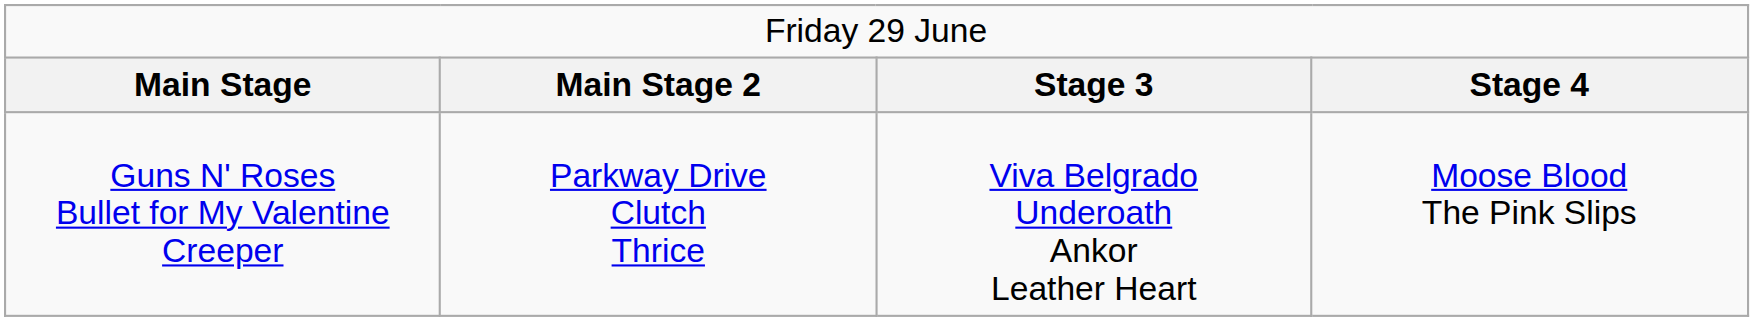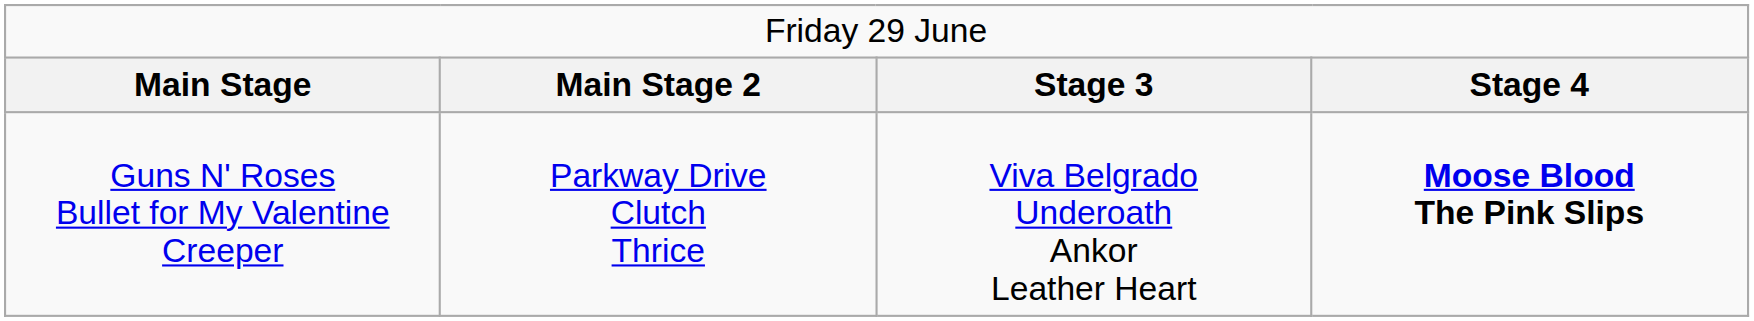(1529, 194) normal -> (1529, 194) bold
